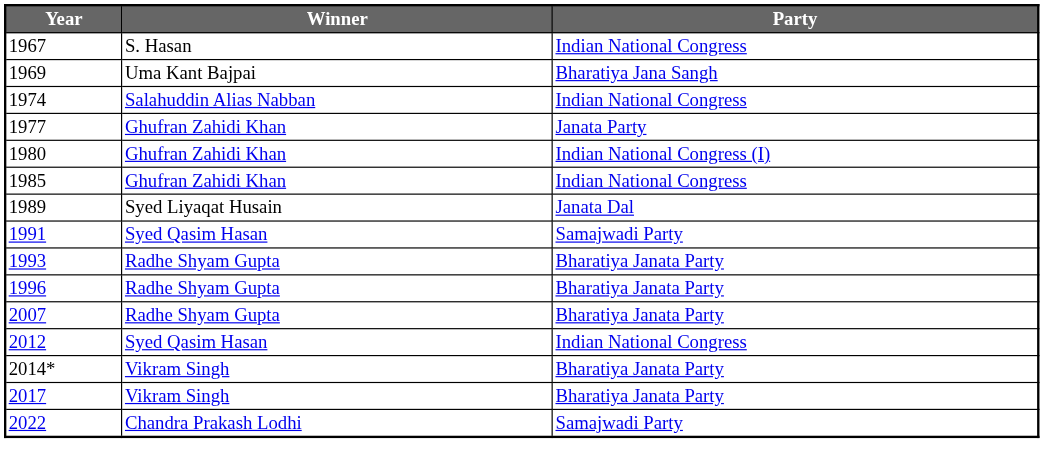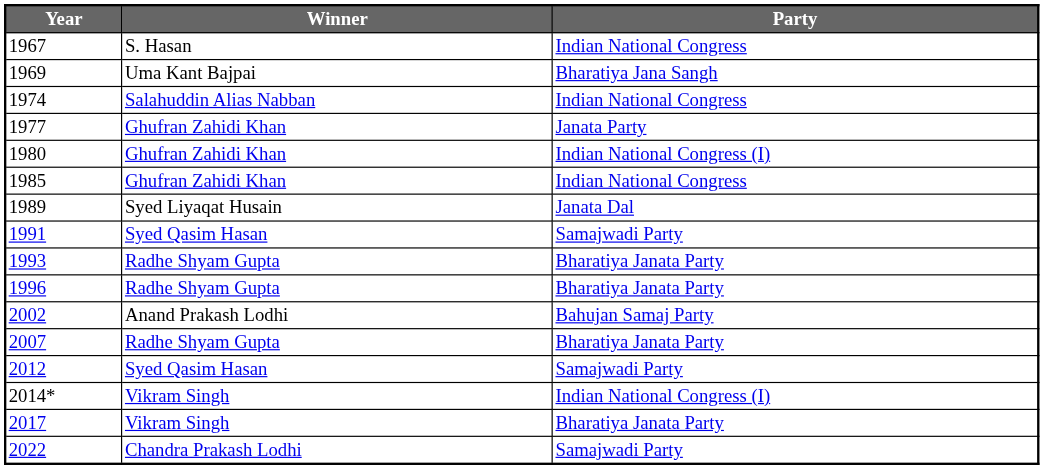+ row: (27, 315)
(651, 342) Indian National Congress -> (619, 368) Samajwadi Party
(640, 368) Bharatiya Janata Party -> (663, 395) Indian National Congress (I)
